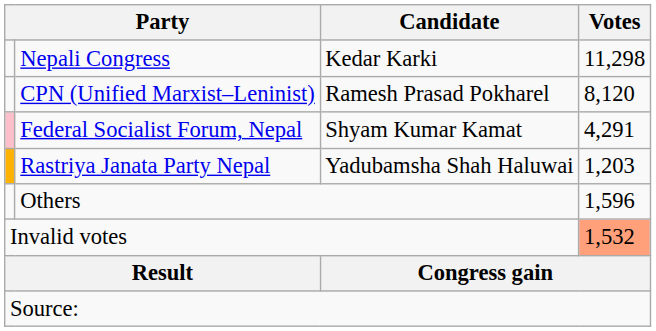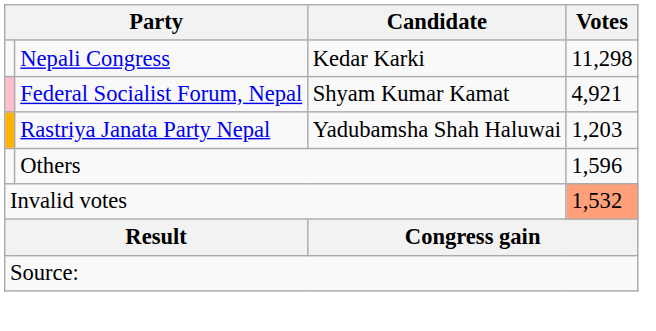- row: (168, 93)
(609, 129) 4,291 -> (597, 93) 4,921
